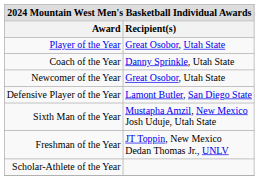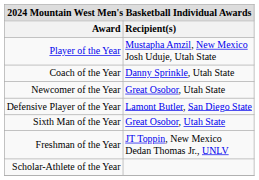(175, 45) Great Osobor, Utah State -> (186, 51) Mustapha Amzil, New Mexico Josh Uduje, Utah State
(186, 117) Mustapha Amzil, New Mexico Josh Uduje, Utah State -> (175, 123) Great Osobor, Utah State
